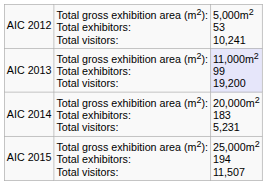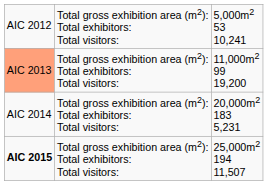(29, 70) no background -> (29, 70) lightsalmon background
(236, 70) lavender background -> (236, 70) no background
(29, 158) normal -> (29, 158) bold
